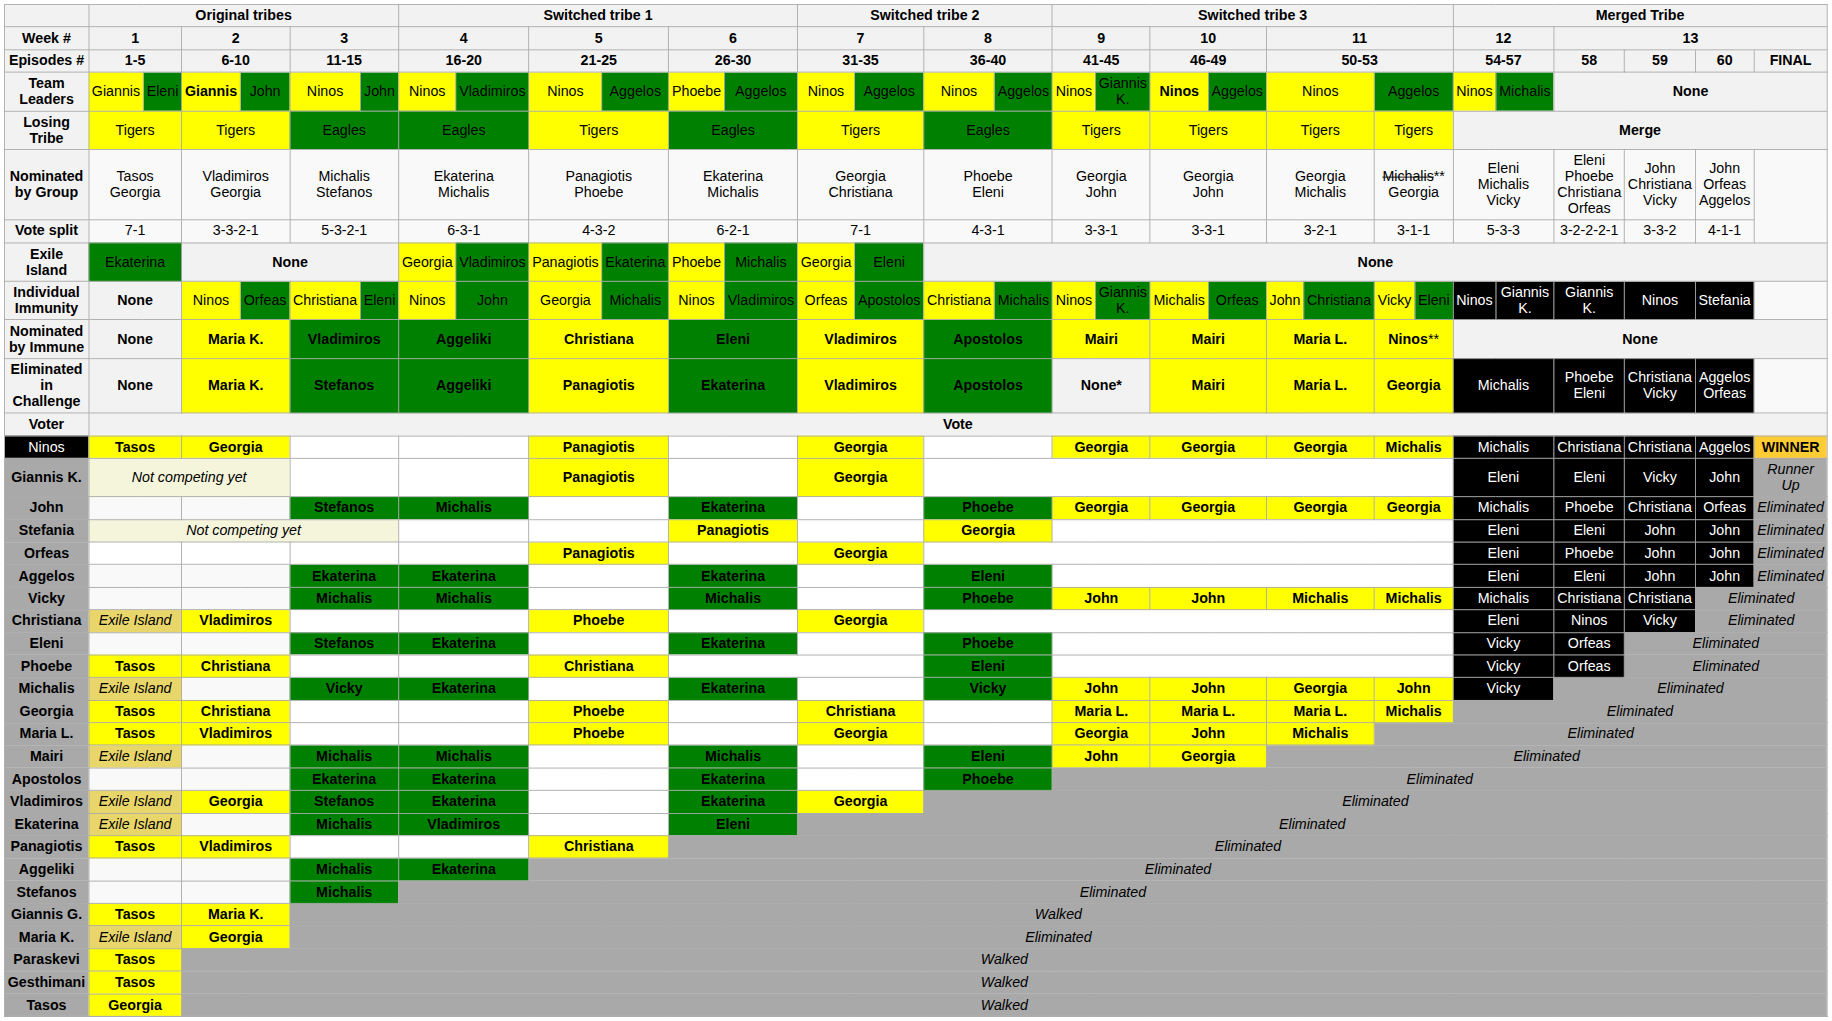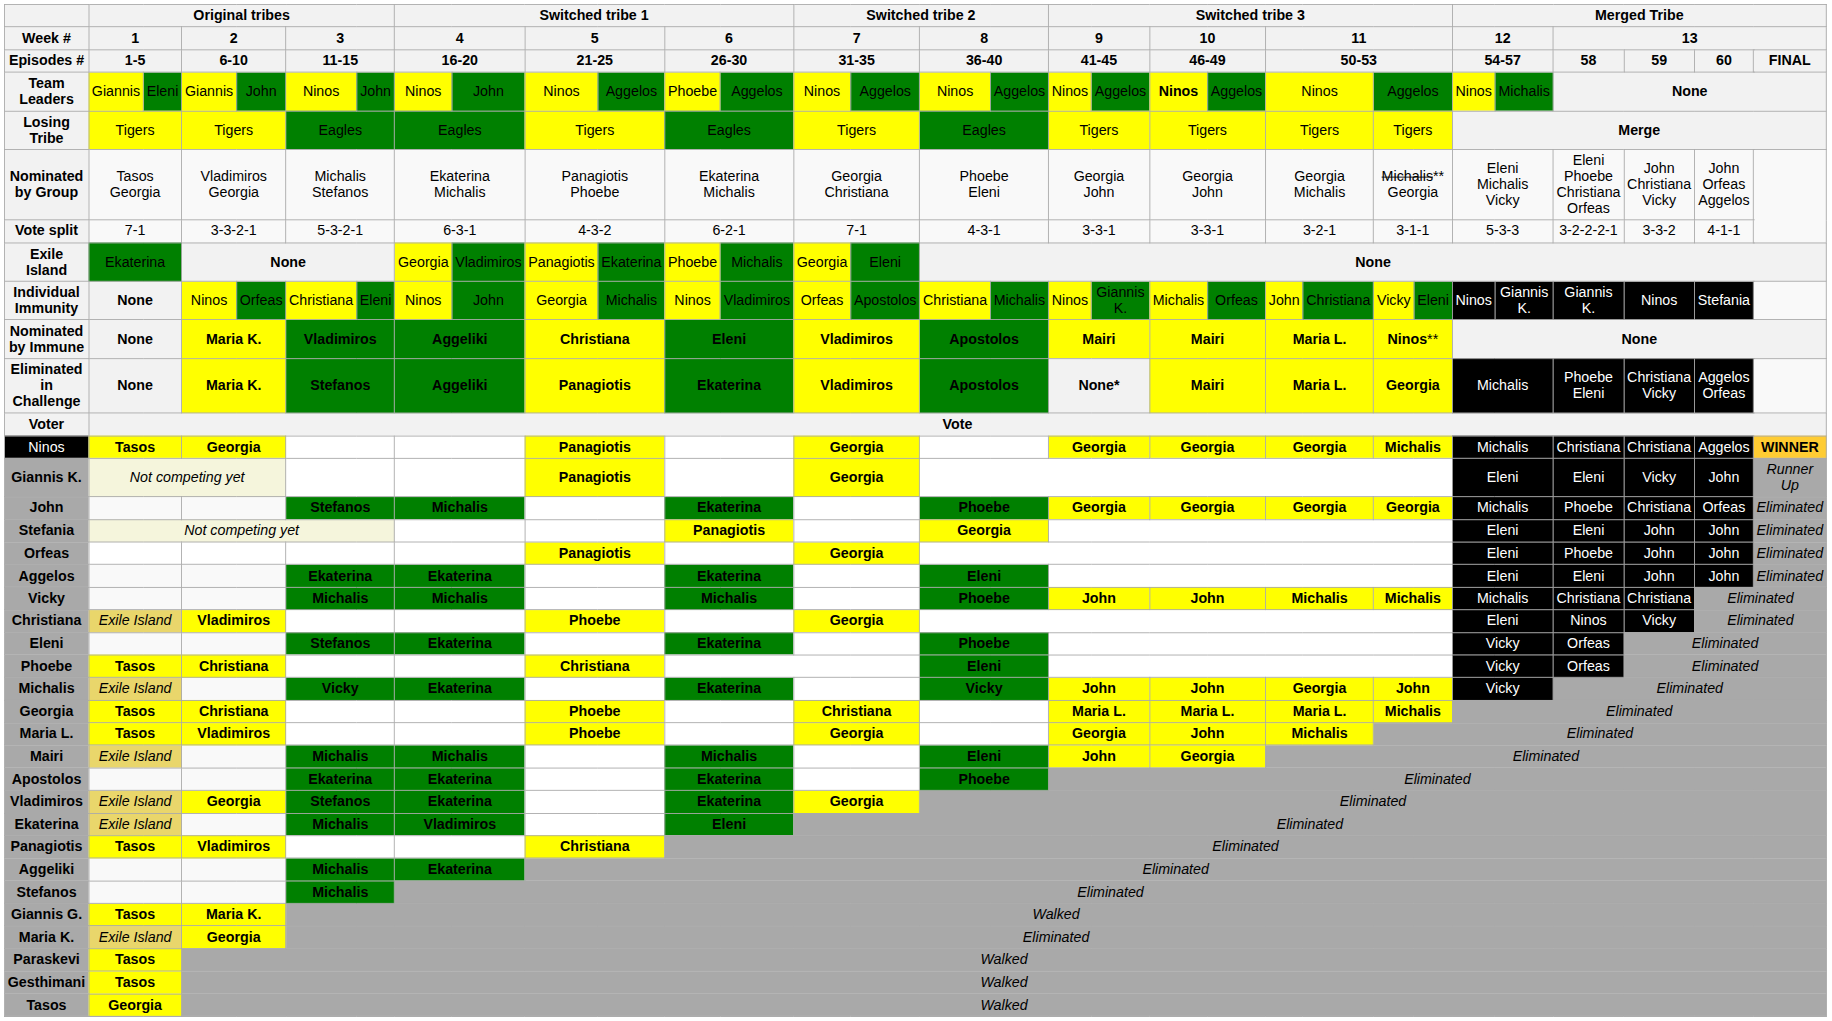(211, 91) bold -> (209, 91) normal
(492, 91) Vladimiros -> (488, 91) John
(1123, 91) Giannis K. -> (1120, 91) Aggelos
